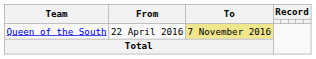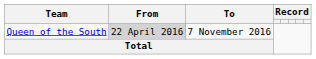(147, 31) no background -> (147, 31) lightgrey background
(229, 31) khaki background -> (229, 31) no background
